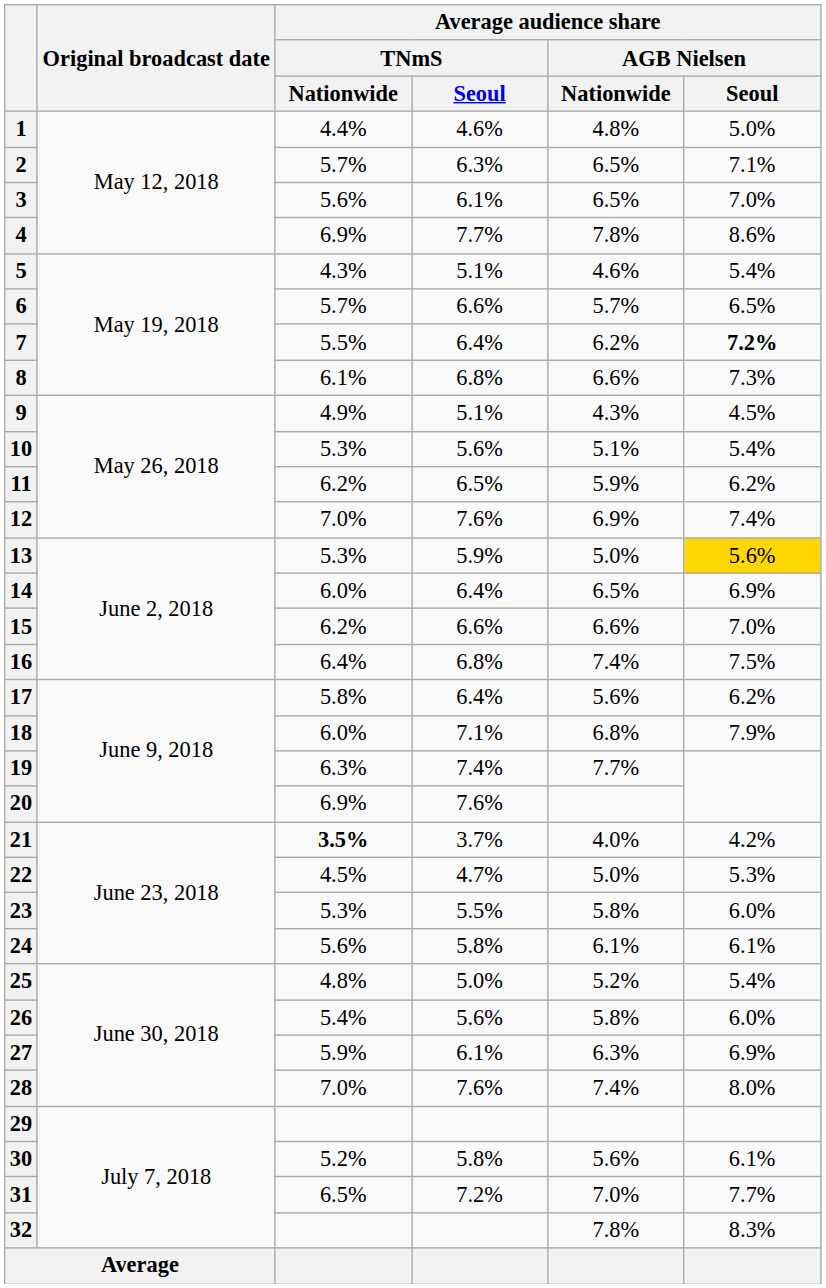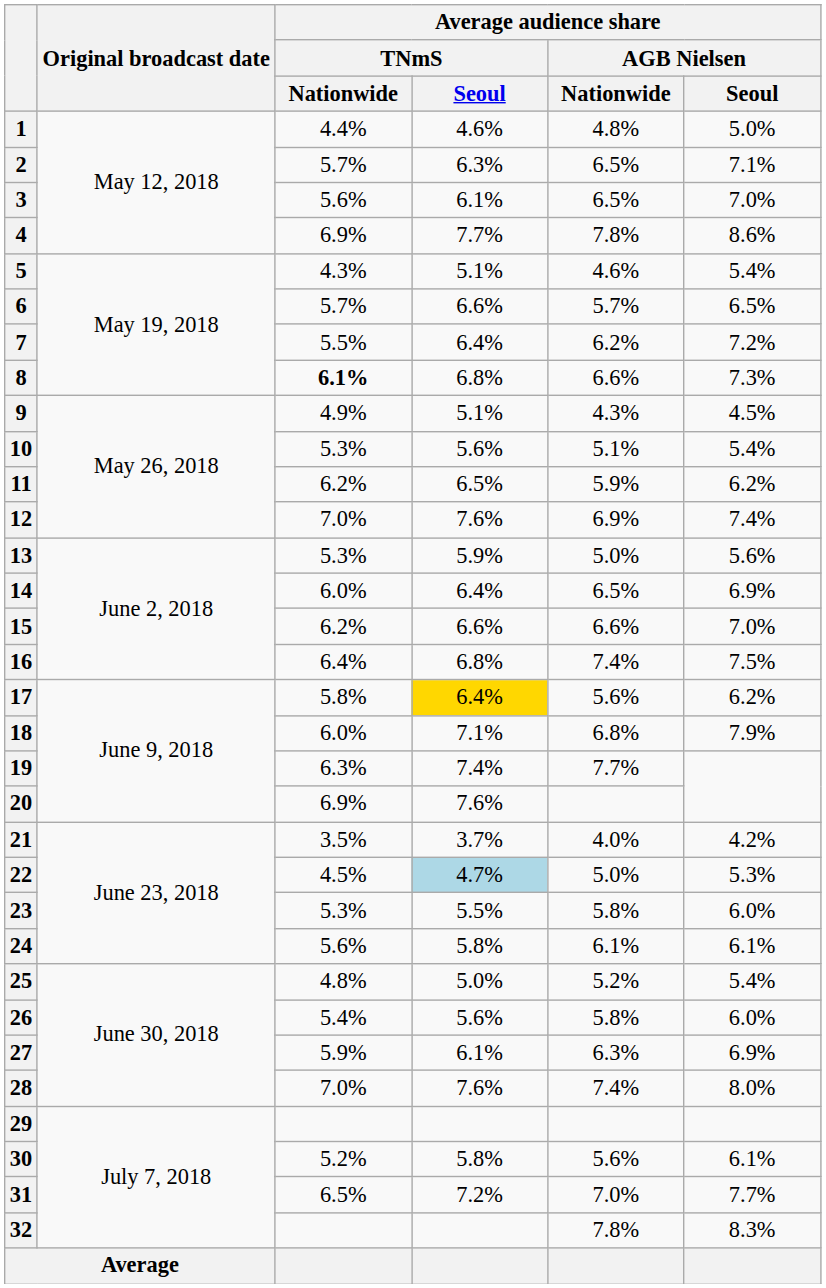(752, 341) bold -> (752, 341) normal
(343, 377) normal -> (343, 377) bold
(752, 555) gold background -> (752, 555) no background
(480, 697) no background -> (480, 697) gold background
(343, 839) bold -> (343, 839) normal
(480, 874) no background -> (480, 874) lightblue background
